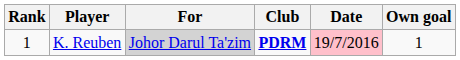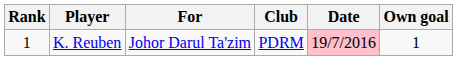(190, 42) lightgrey background -> (190, 42) no background
(282, 42) bold -> (281, 42) normal
